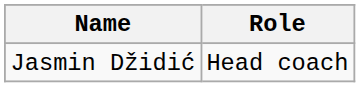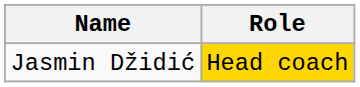(277, 63) no background -> (277, 63) gold background
